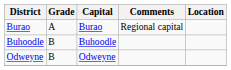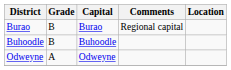(52, 27) A -> (51, 27) B
(51, 57) B -> (52, 57) A
